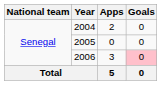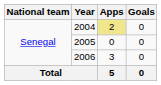(112, 27) no background -> (112, 27) khaki background
(141, 57) pink background -> (141, 57) no background
